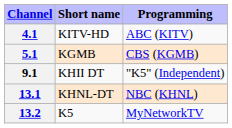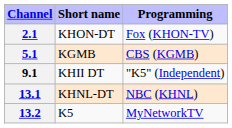+ row: (30, 34)
- row: (30, 34)
